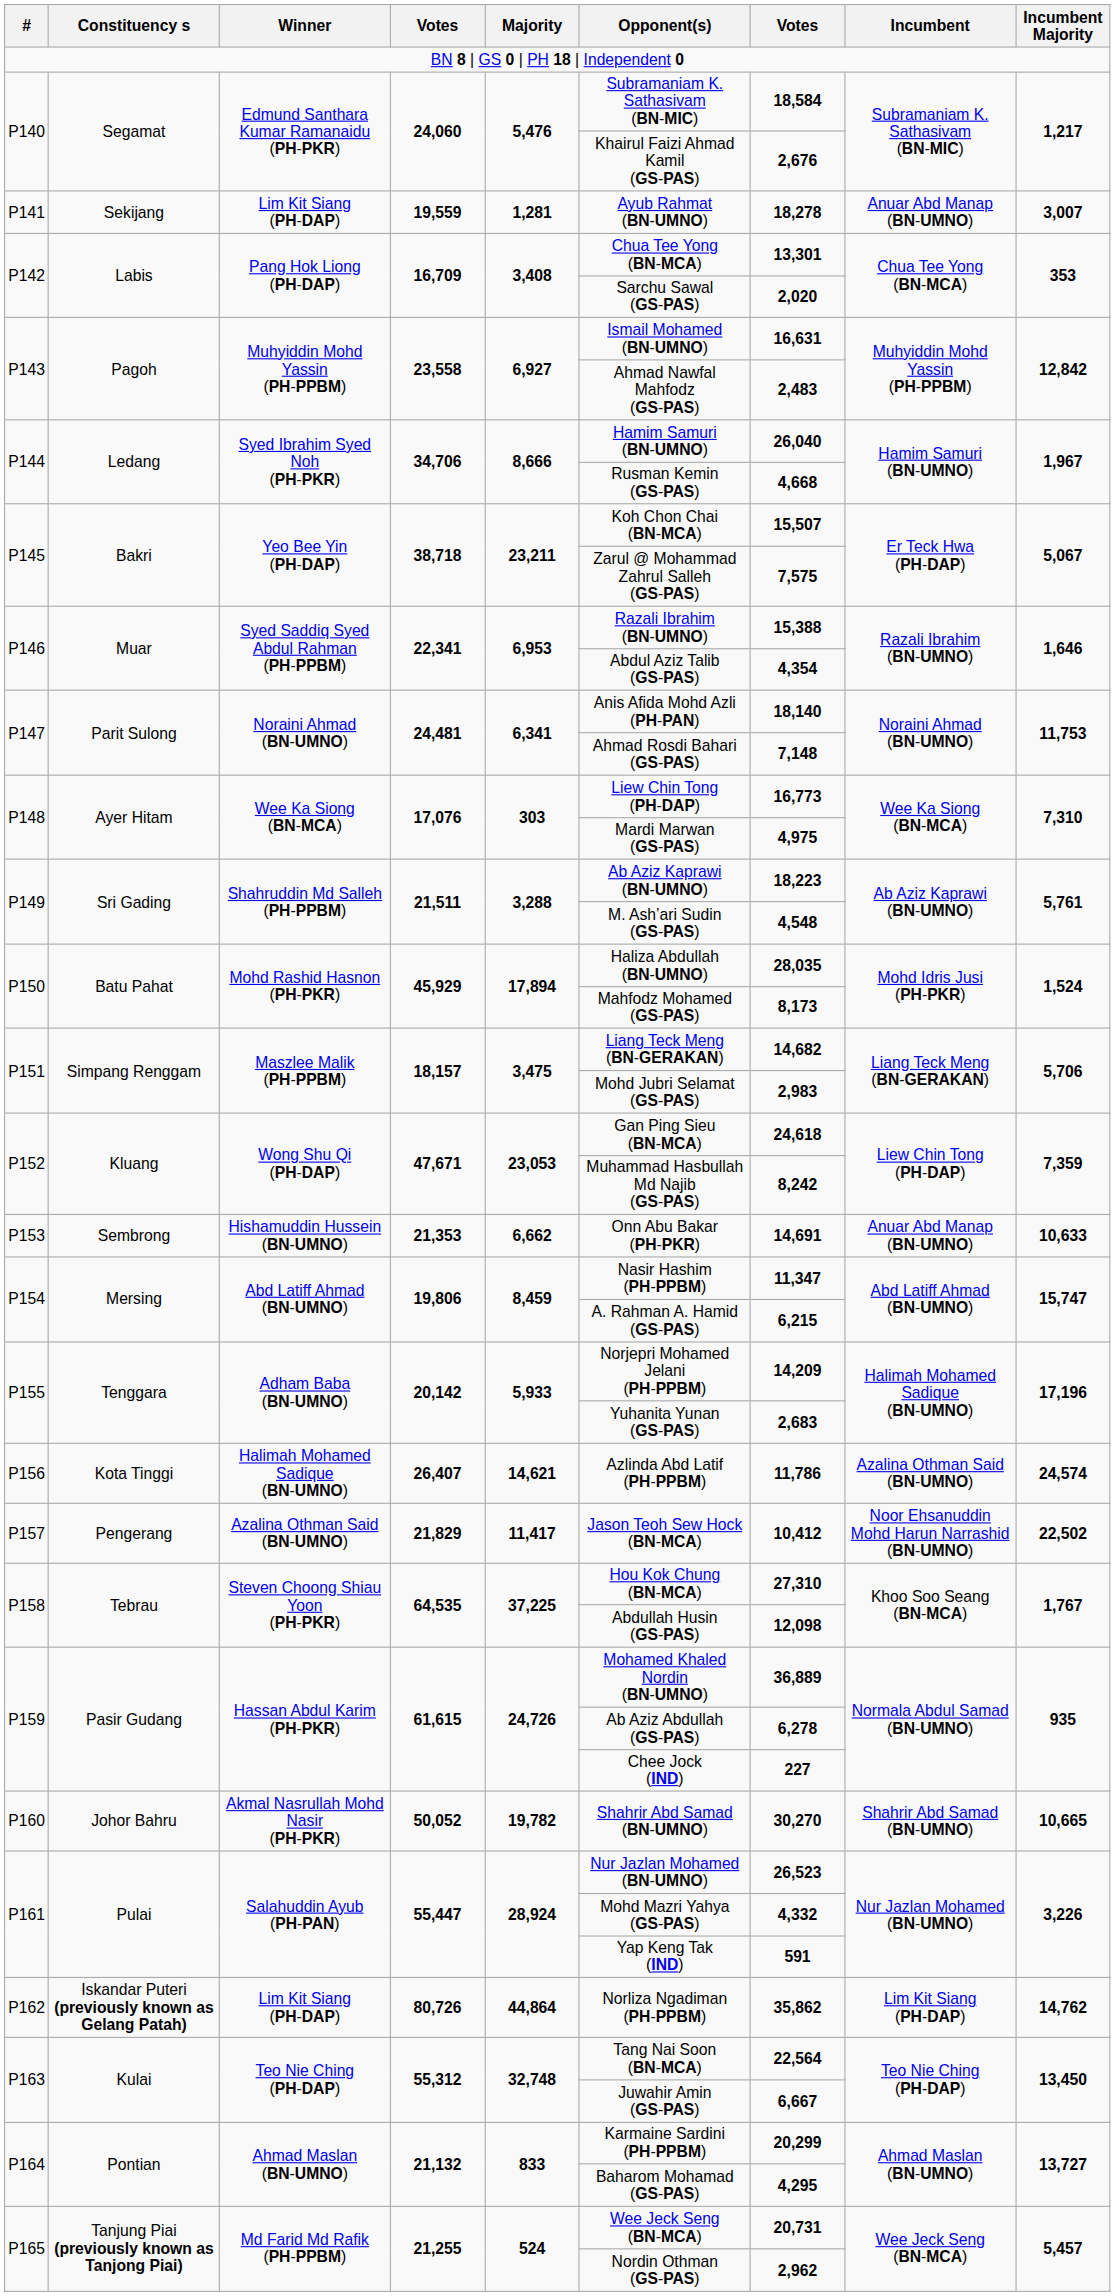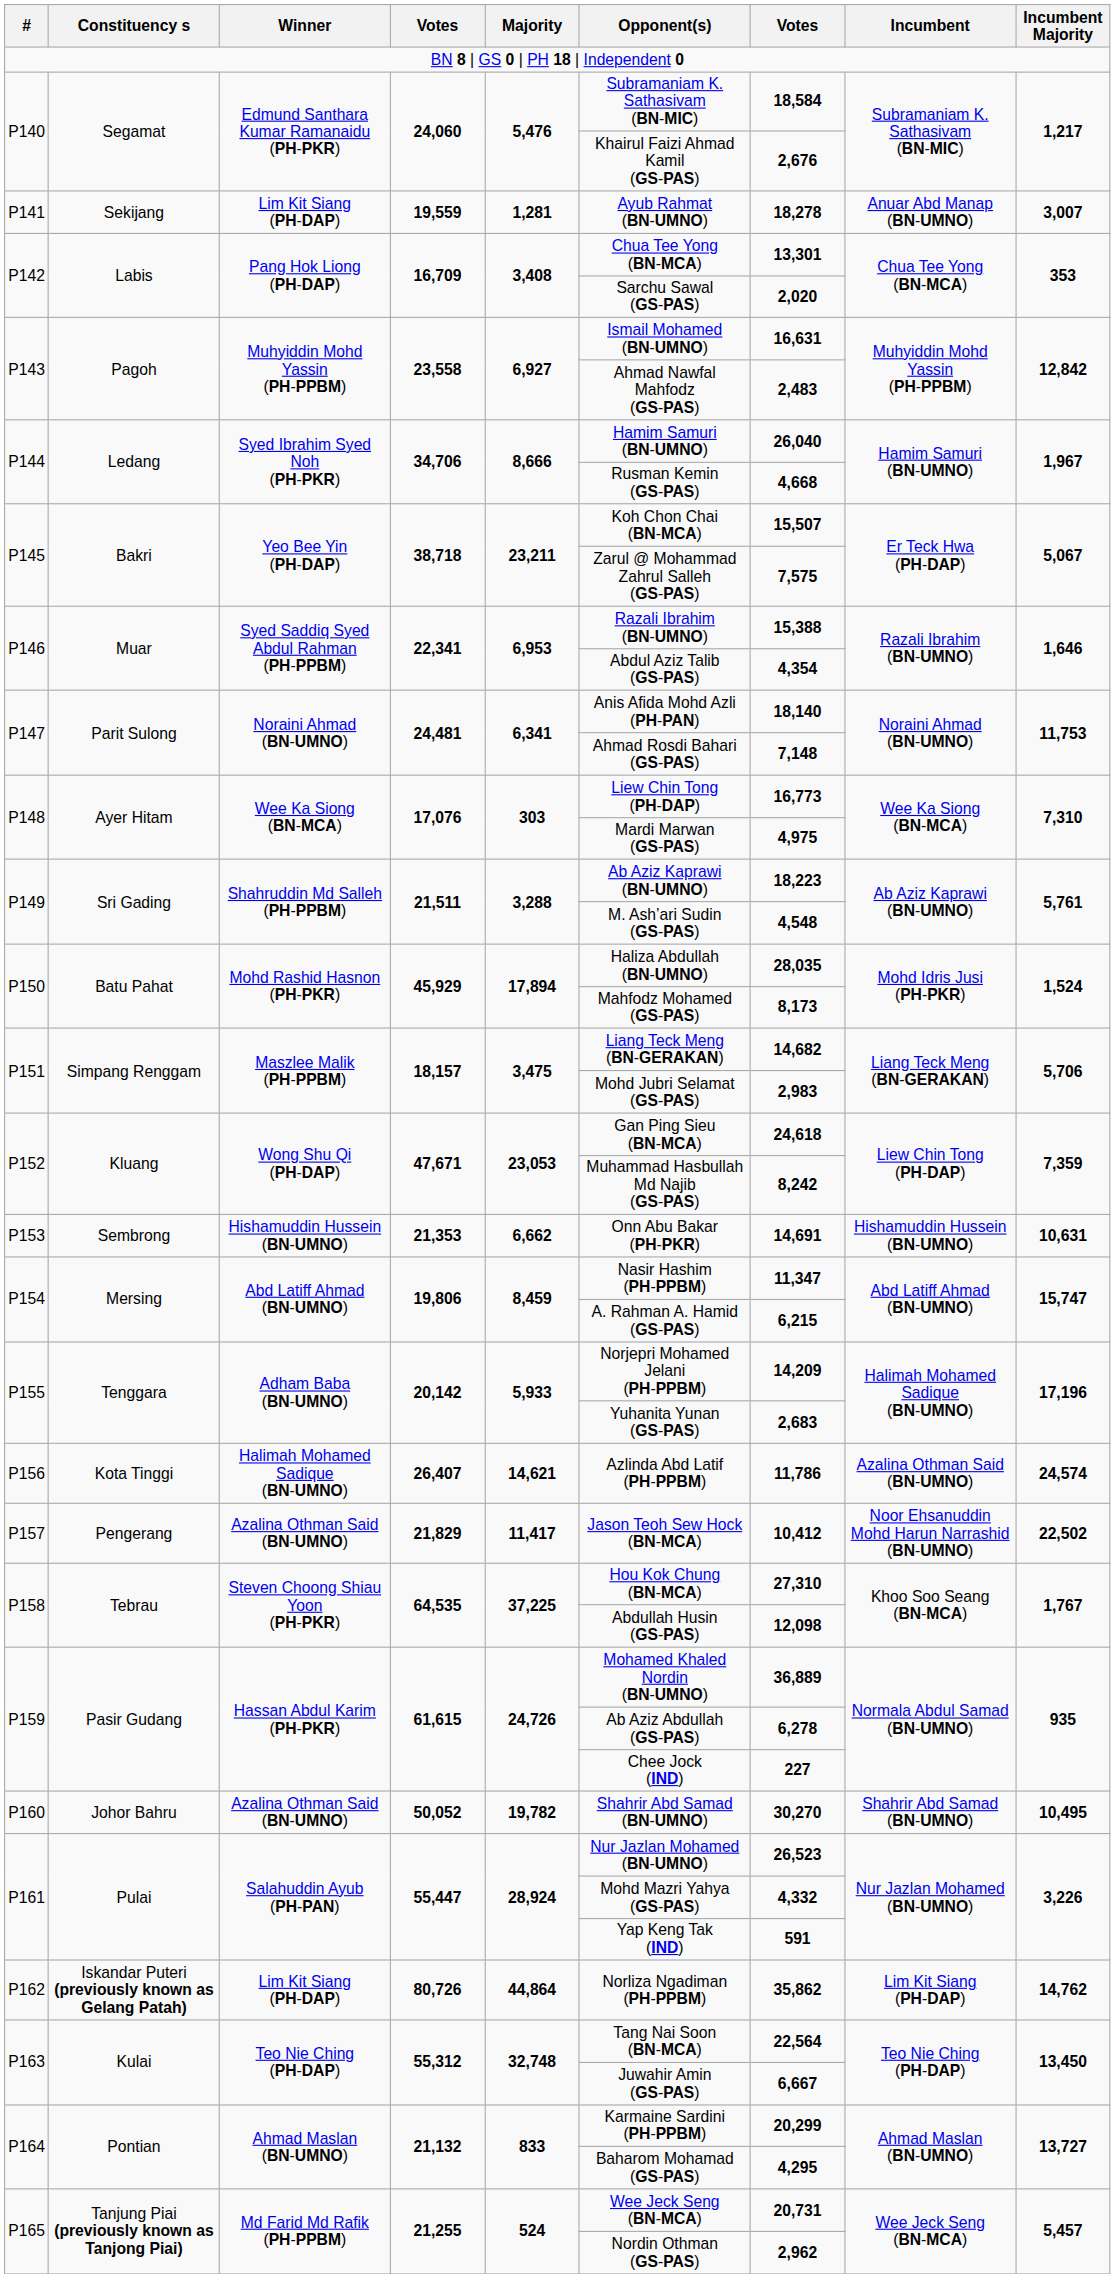(930, 1236) Anuar Abd Manap (BN-UMNO) -> (930, 1236) Hishamuddin Hussein (BN-UMNO)
(1063, 1236) 10,633 -> (1063, 1236) 10,631
(305, 1822) Akmal Nasrullah Mohd Nasir (PH-PKR) -> (305, 1813) Azalina Othman Said (BN-UMNO)
(1063, 1822) 10,665 -> (1063, 1813) 10,495
